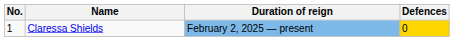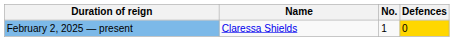columns swapped: (15, 12) <-> (292, 12)
